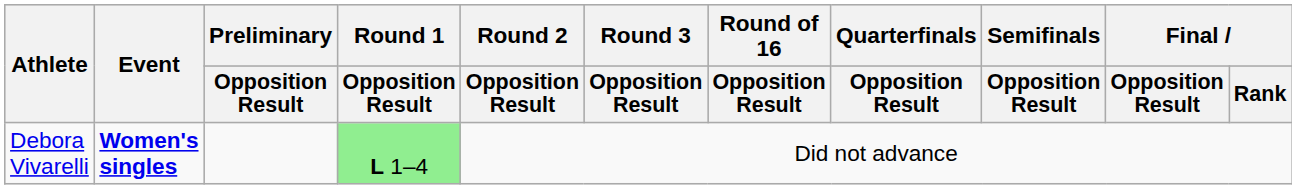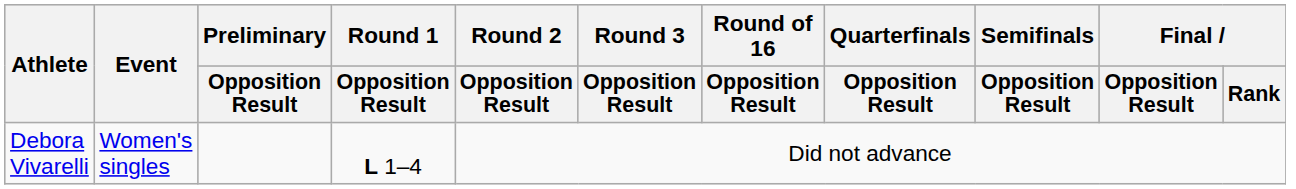(149, 154) bold -> (146, 154) normal
(399, 166) lightgreen background -> (393, 166) no background
